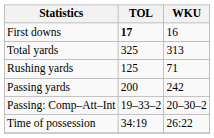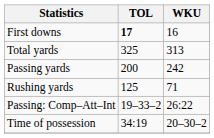rows swapped: (40, 68) <-> (39, 87)
(187, 105) 20–30–2 -> (180, 105) 26:22
(180, 123) 26:22 -> (187, 123) 20–30–2
